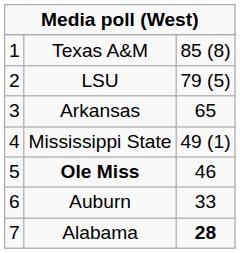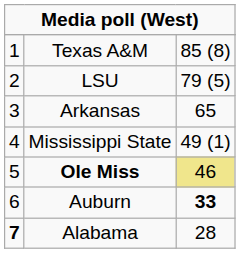(205, 171) no background -> (205, 171) khaki background
(205, 202) normal -> (205, 202) bold
(14, 232) normal -> (14, 232) bold
(205, 232) bold -> (205, 232) normal
